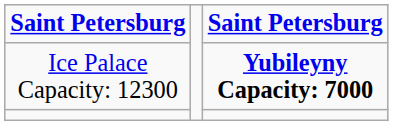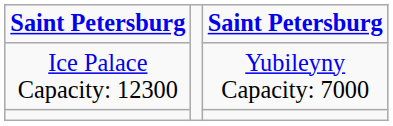(295, 76) bold -> (295, 76) normal
